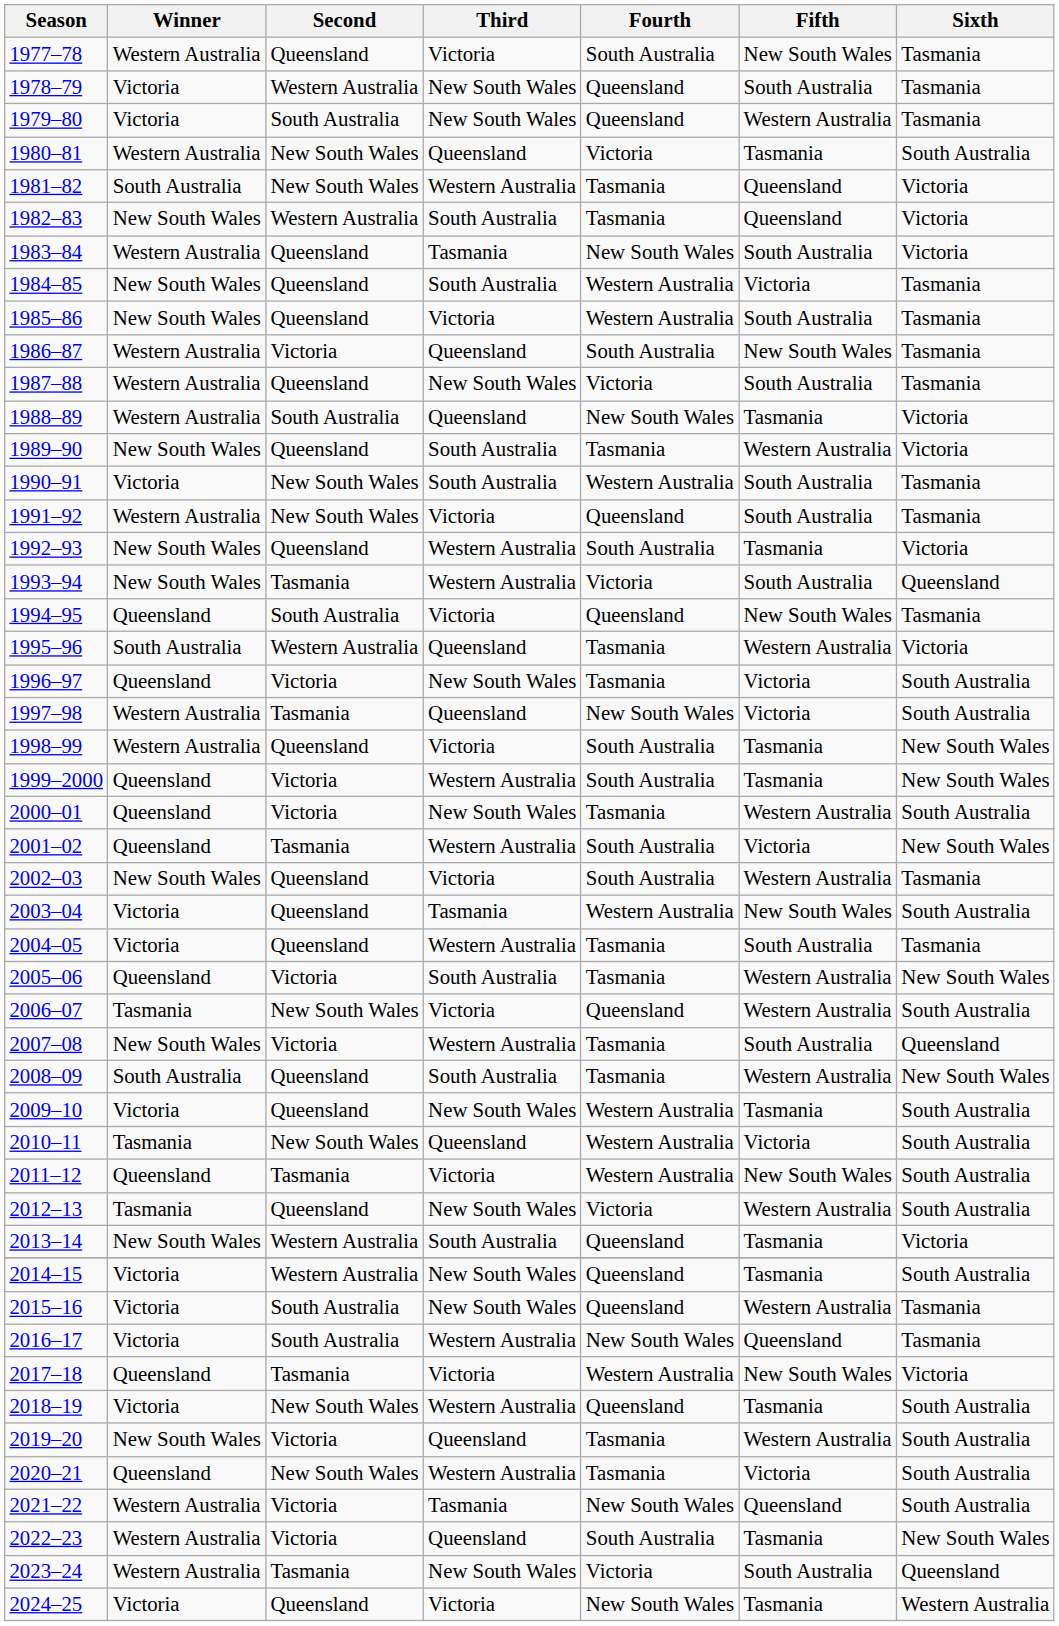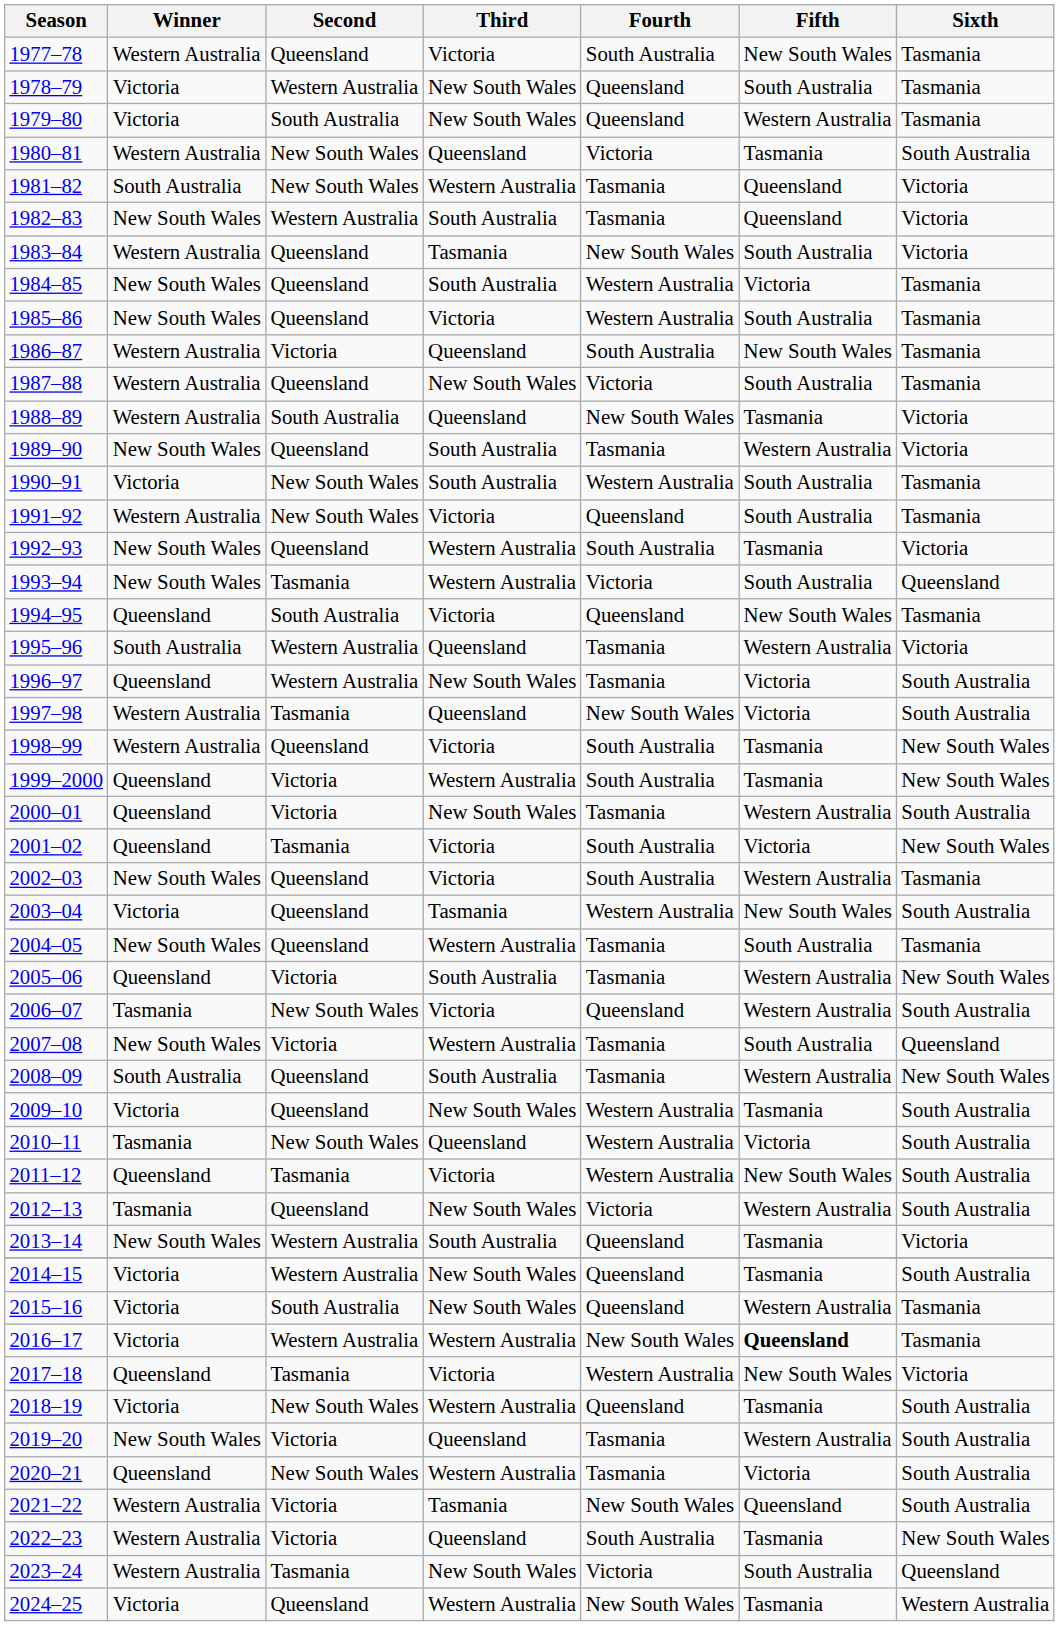(304, 680) Victoria -> (344, 680) Western Australia
(502, 845) Western Australia -> (462, 845) Victoria
(146, 944) Victoria -> (187, 944) New South Wales
(335, 1340) South Australia -> (344, 1340) Western Australia
(793, 1340) normal -> (796, 1340) bold
(462, 1604) Victoria -> (502, 1604) Western Australia
